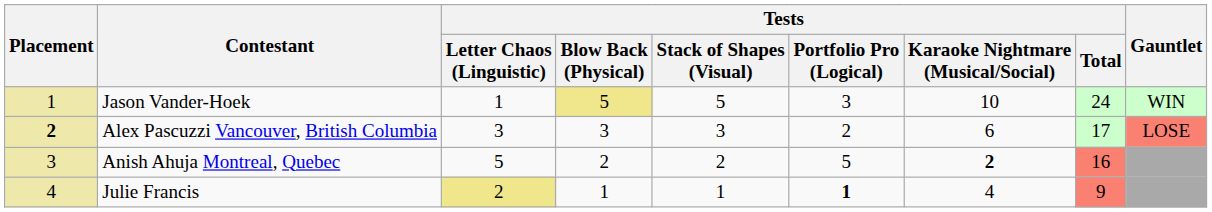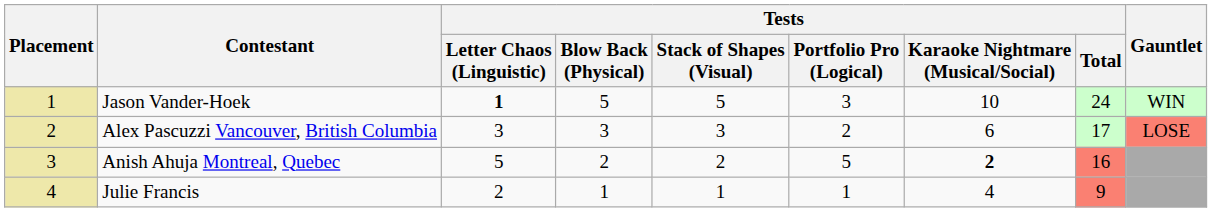(499, 101) normal -> (499, 101) bold
(604, 101) khaki background -> (604, 101) no background
(51, 131) bold -> (51, 131) normal
(499, 191) khaki background -> (499, 191) no background
(846, 191) bold -> (846, 191) normal
